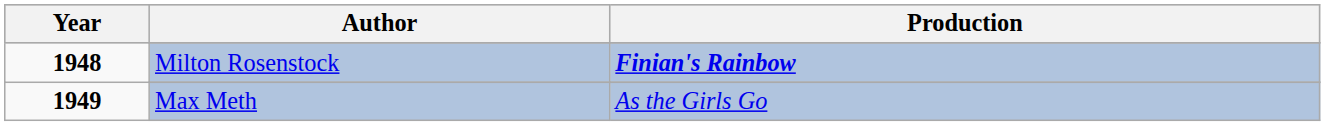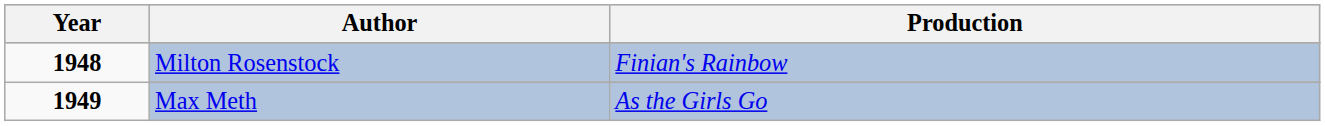(706, 62) bold -> (701, 62) normal
